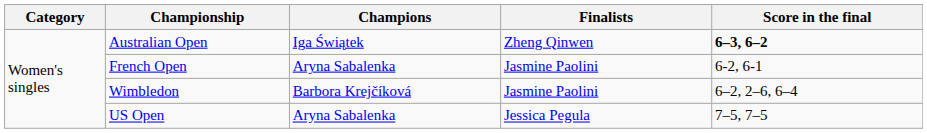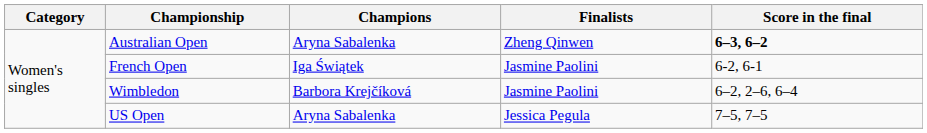(328, 41) Iga Świątek -> (344, 41) Aryna Sabalenka
(344, 66) Aryna Sabalenka -> (328, 66) Iga Świątek
